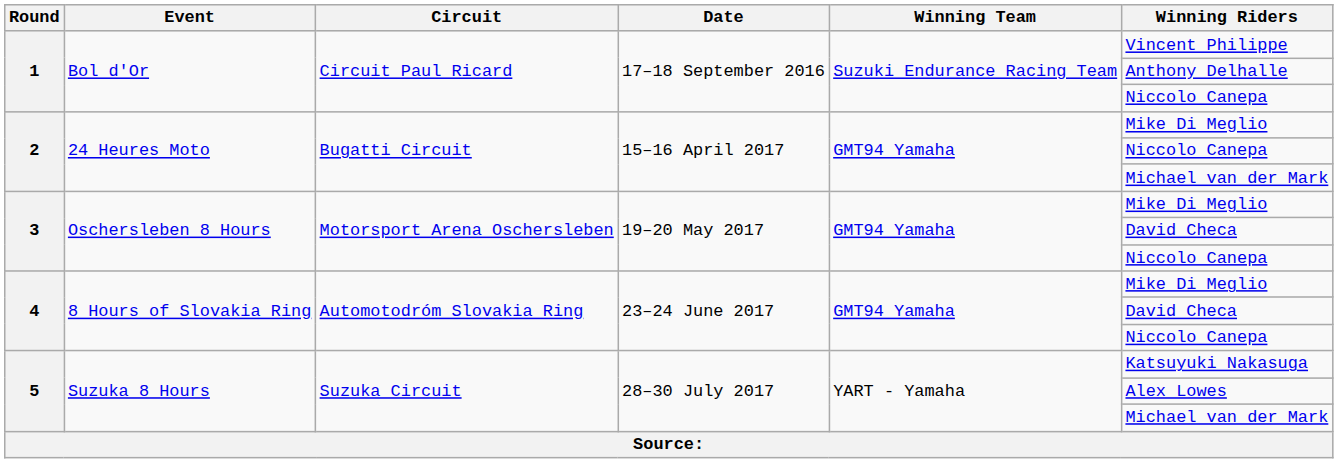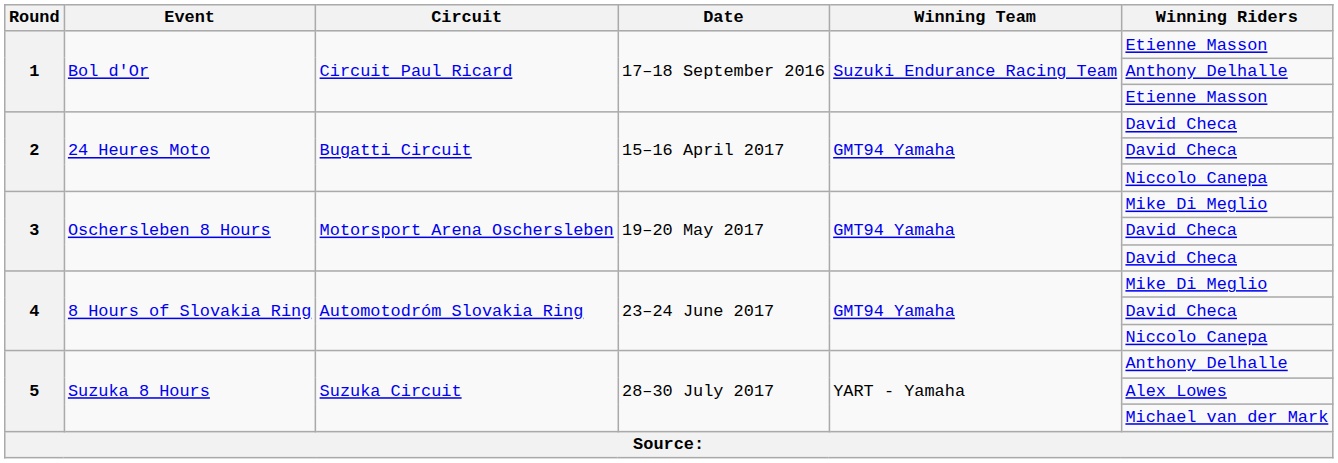(1207, 45) Vincent Philippe -> (1196, 45) Etienne Masson
(1196, 98) Niccolo Canepa -> (1196, 98) Etienne Masson
(1196, 125) Mike Di Meglio -> (1181, 125) David Checa
(1196, 151) Niccolo Canepa -> (1181, 151) David Checa
(1227, 178) Michael van der Mark -> (1196, 178) Niccolo Canepa
(1196, 258) Niccolo Canepa -> (1181, 258) David Checa
(1217, 364) Katsuyuki Nakasuga -> (1207, 364) Anthony Delhalle
